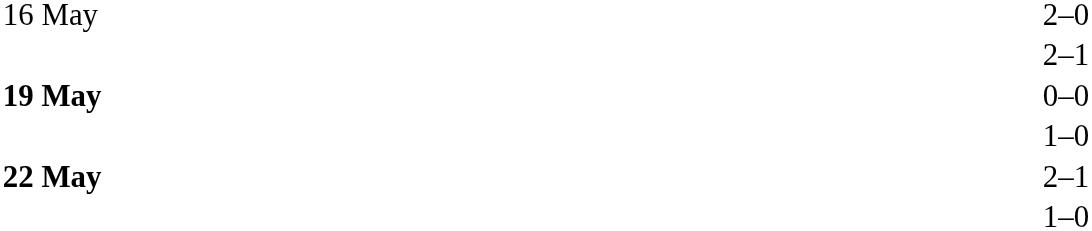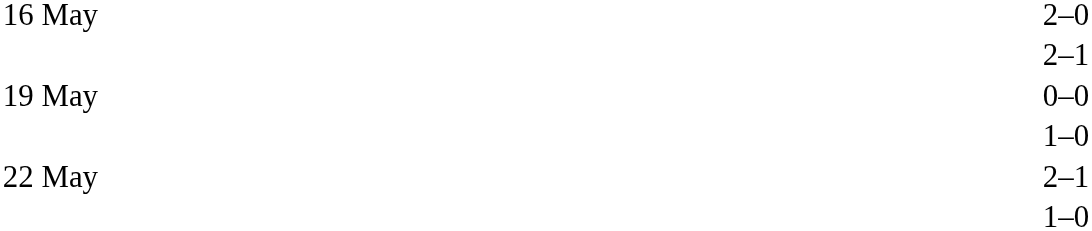(52, 95) bold -> (50, 95) normal
(52, 176) bold -> (50, 176) normal
